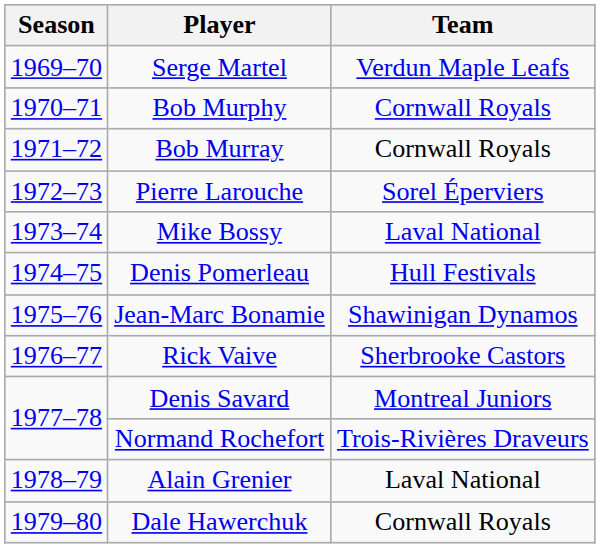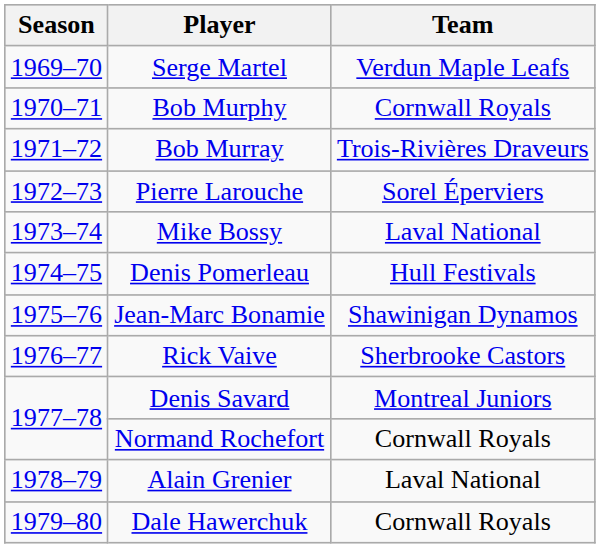(463, 149) Cornwall Royals -> (463, 149) Trois-Rivières Draveurs
(463, 438) Trois-Rivières Draveurs -> (463, 438) Cornwall Royals
